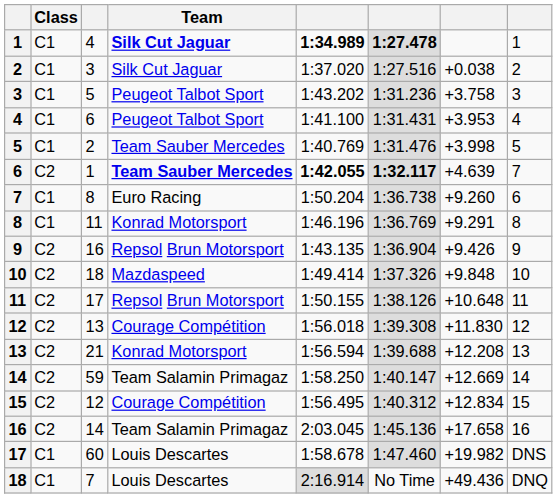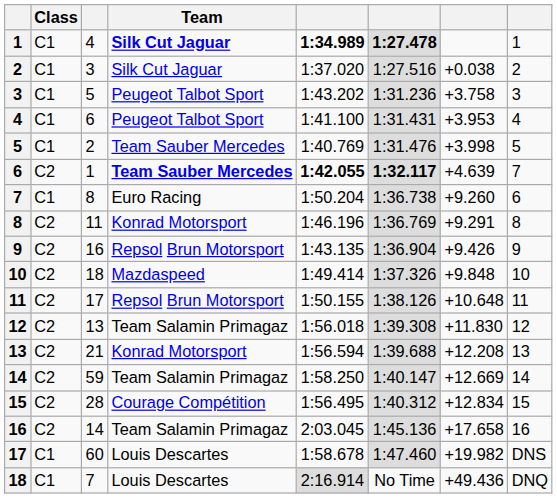(45, 223) C1 -> (45, 223) C2
(189, 326) Courage Compétition -> (200, 326) Team Salamin Primagaz
(95, 403) 12 -> (95, 403) 28
